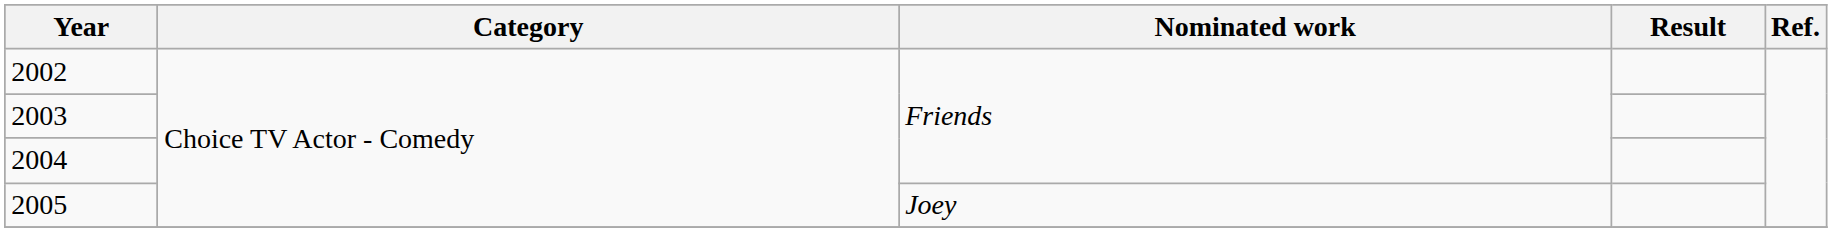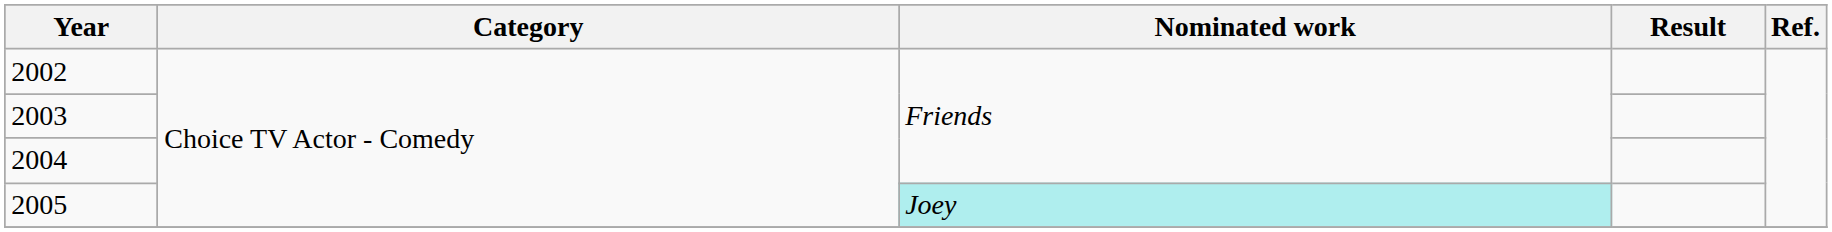(931, 204) no background -> (931, 204) paleturquoise background
